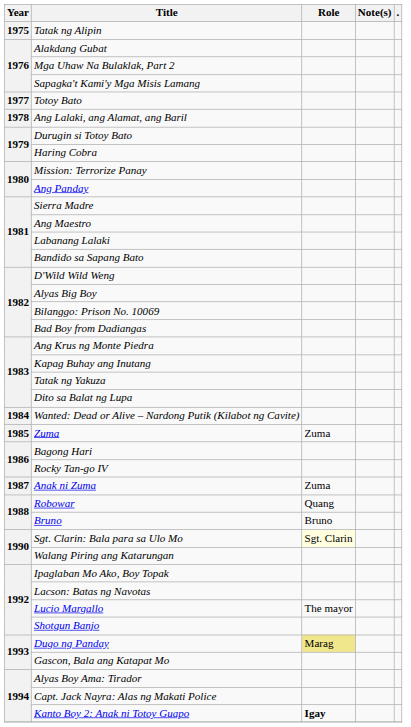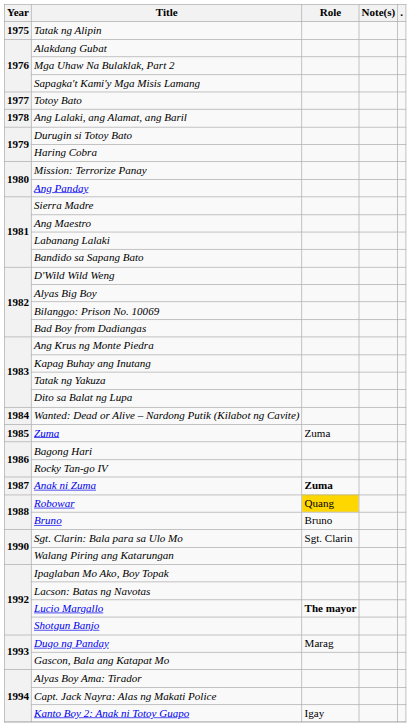(317, 485) normal -> (319, 485) bold
(319, 503) no background -> (319, 503) gold background
(329, 538) lightyellow background -> (329, 538) no background
(329, 608) normal -> (331, 608) bold
(319, 643) khaki background -> (319, 643) no background
(315, 713) bold -> (314, 713) normal
